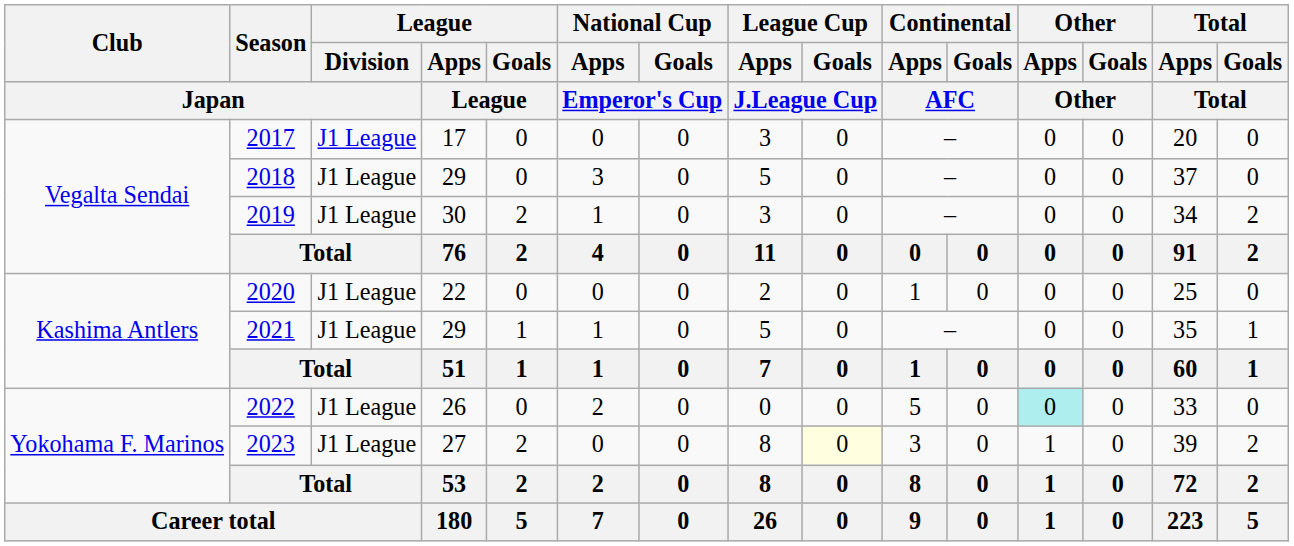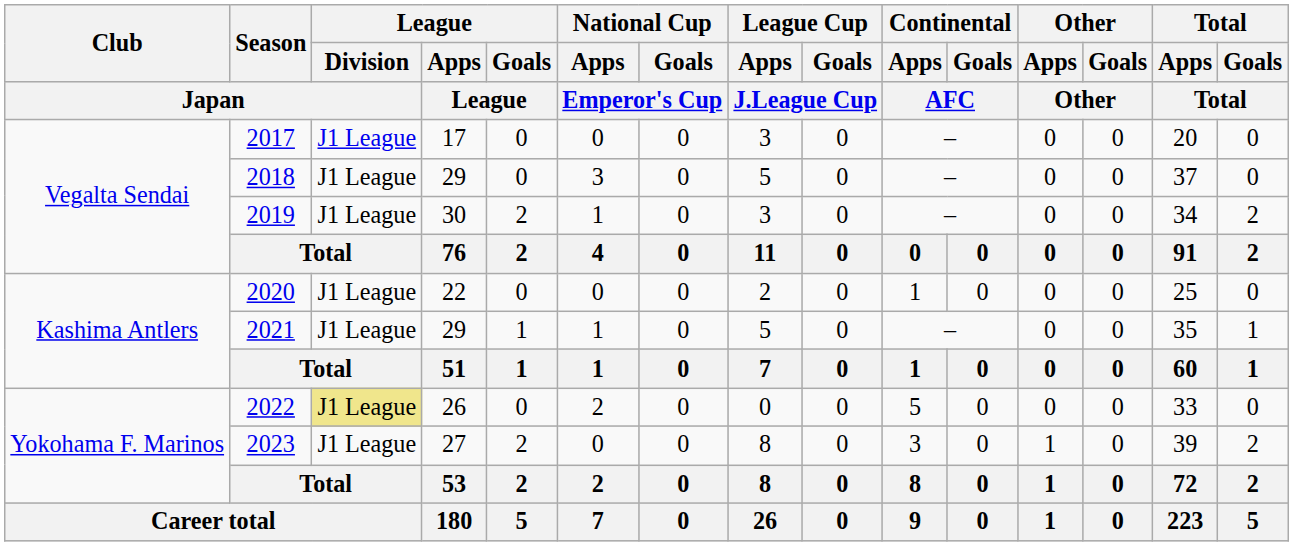(367, 406) no background -> (367, 406) khaki background
(1050, 406) paleturquoise background -> (1050, 406) no background
(842, 445) lightyellow background -> (842, 445) no background
